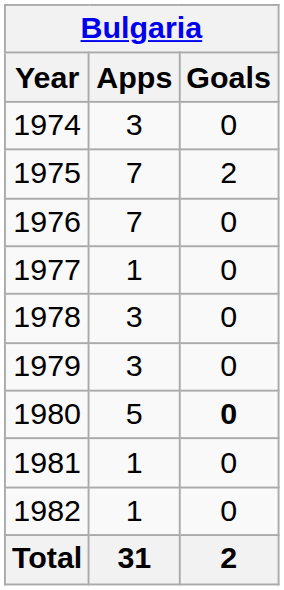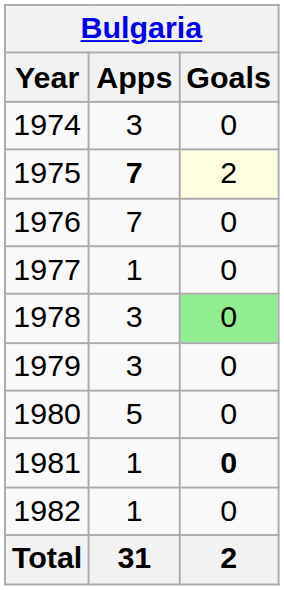(134, 173) normal -> (134, 173) bold
(229, 173) no background -> (229, 173) lightyellow background
(229, 317) no background -> (229, 317) lightgreen background
(229, 414) bold -> (229, 414) normal
(229, 462) normal -> (229, 462) bold
